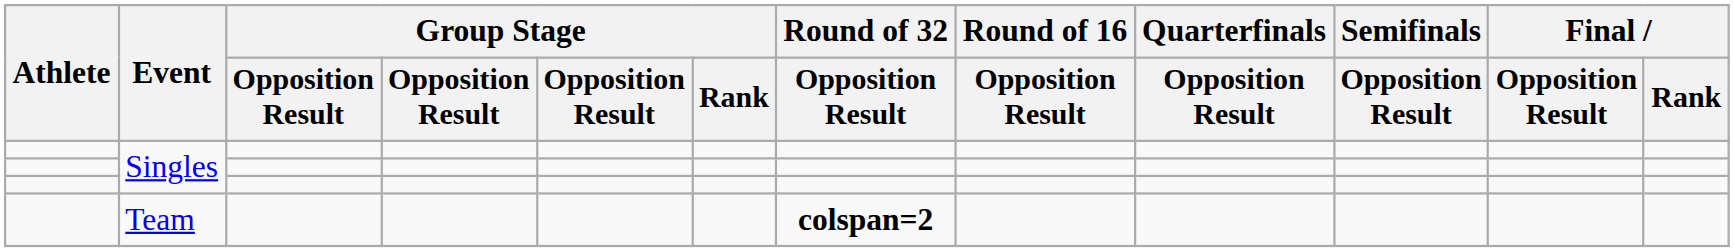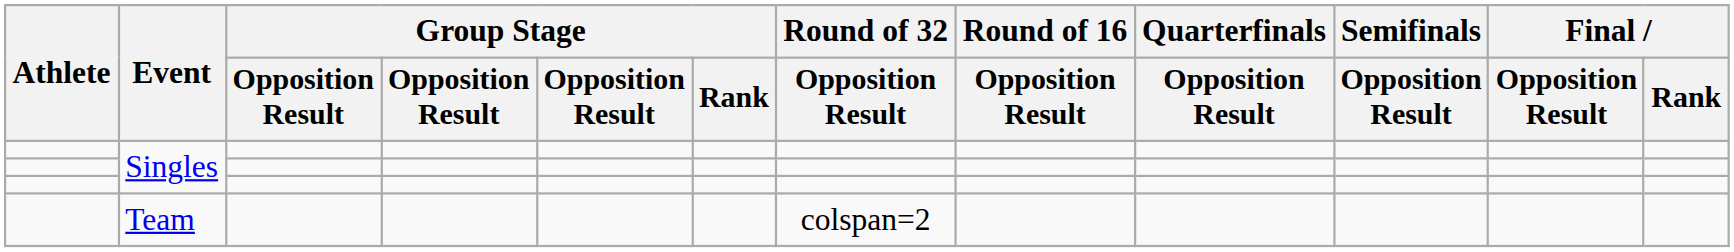(866, 219) bold -> (866, 219) normal
